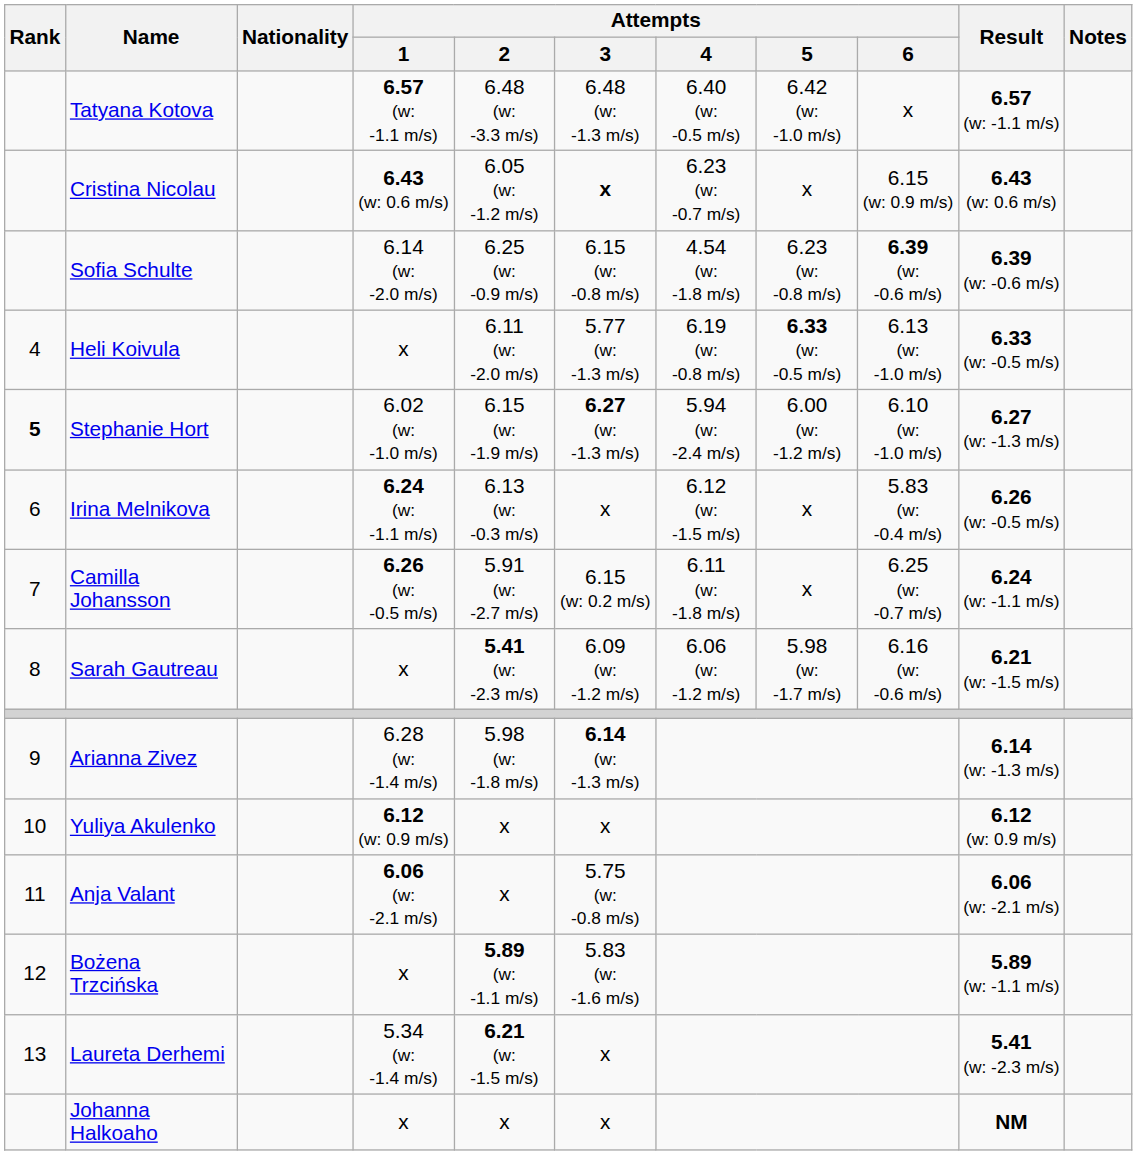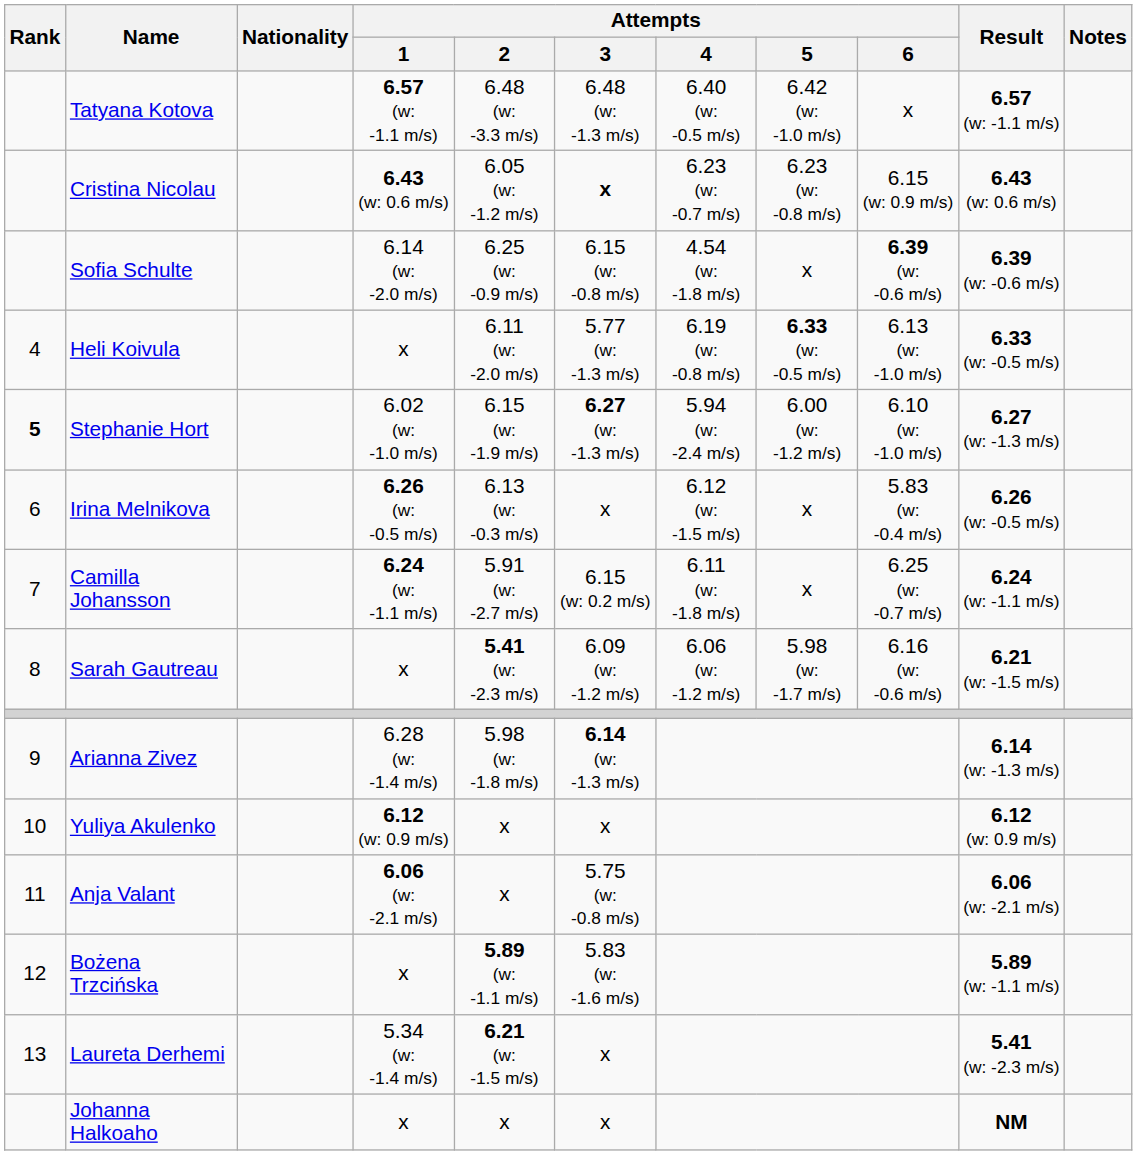(807, 190) x -> (807, 190) 6.23 (w: -0.8 m/s)
(807, 269) 6.23 (w: -0.8 m/s) -> (807, 269) x
(403, 509) 6.24 (w: -1.1 m/s) -> (403, 509) 6.26 (w: -0.5 m/s)
(403, 589) 6.26 (w: -0.5 m/s) -> (403, 589) 6.24 (w: -1.1 m/s)
